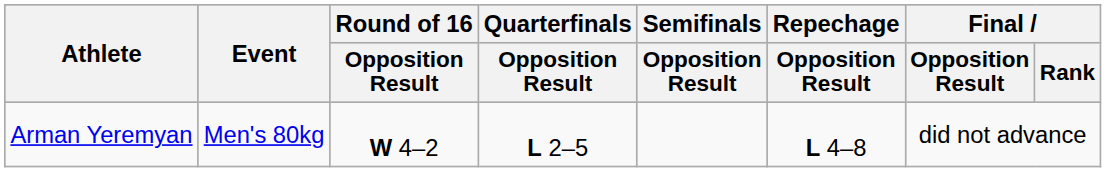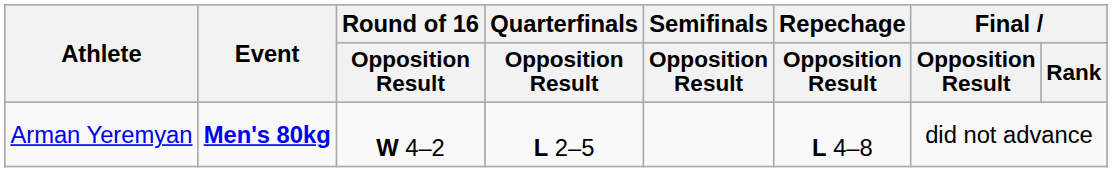(264, 135) normal -> (267, 135) bold
